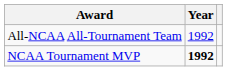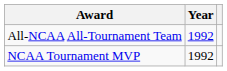(201, 55) bold -> (201, 55) normal
